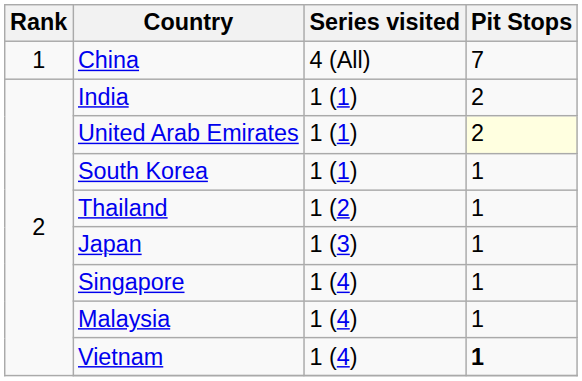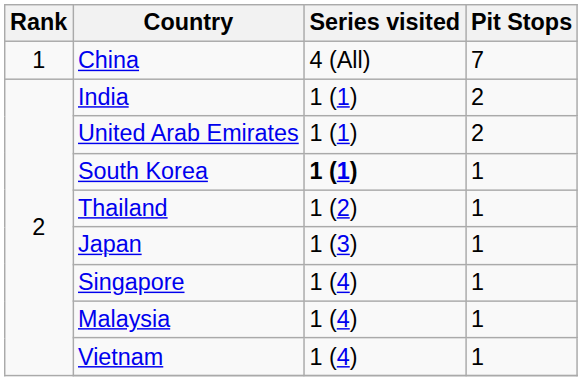(477, 134) lightyellow background -> (477, 134) no background
(334, 171) normal -> (334, 171) bold
(477, 356) bold -> (477, 356) normal
